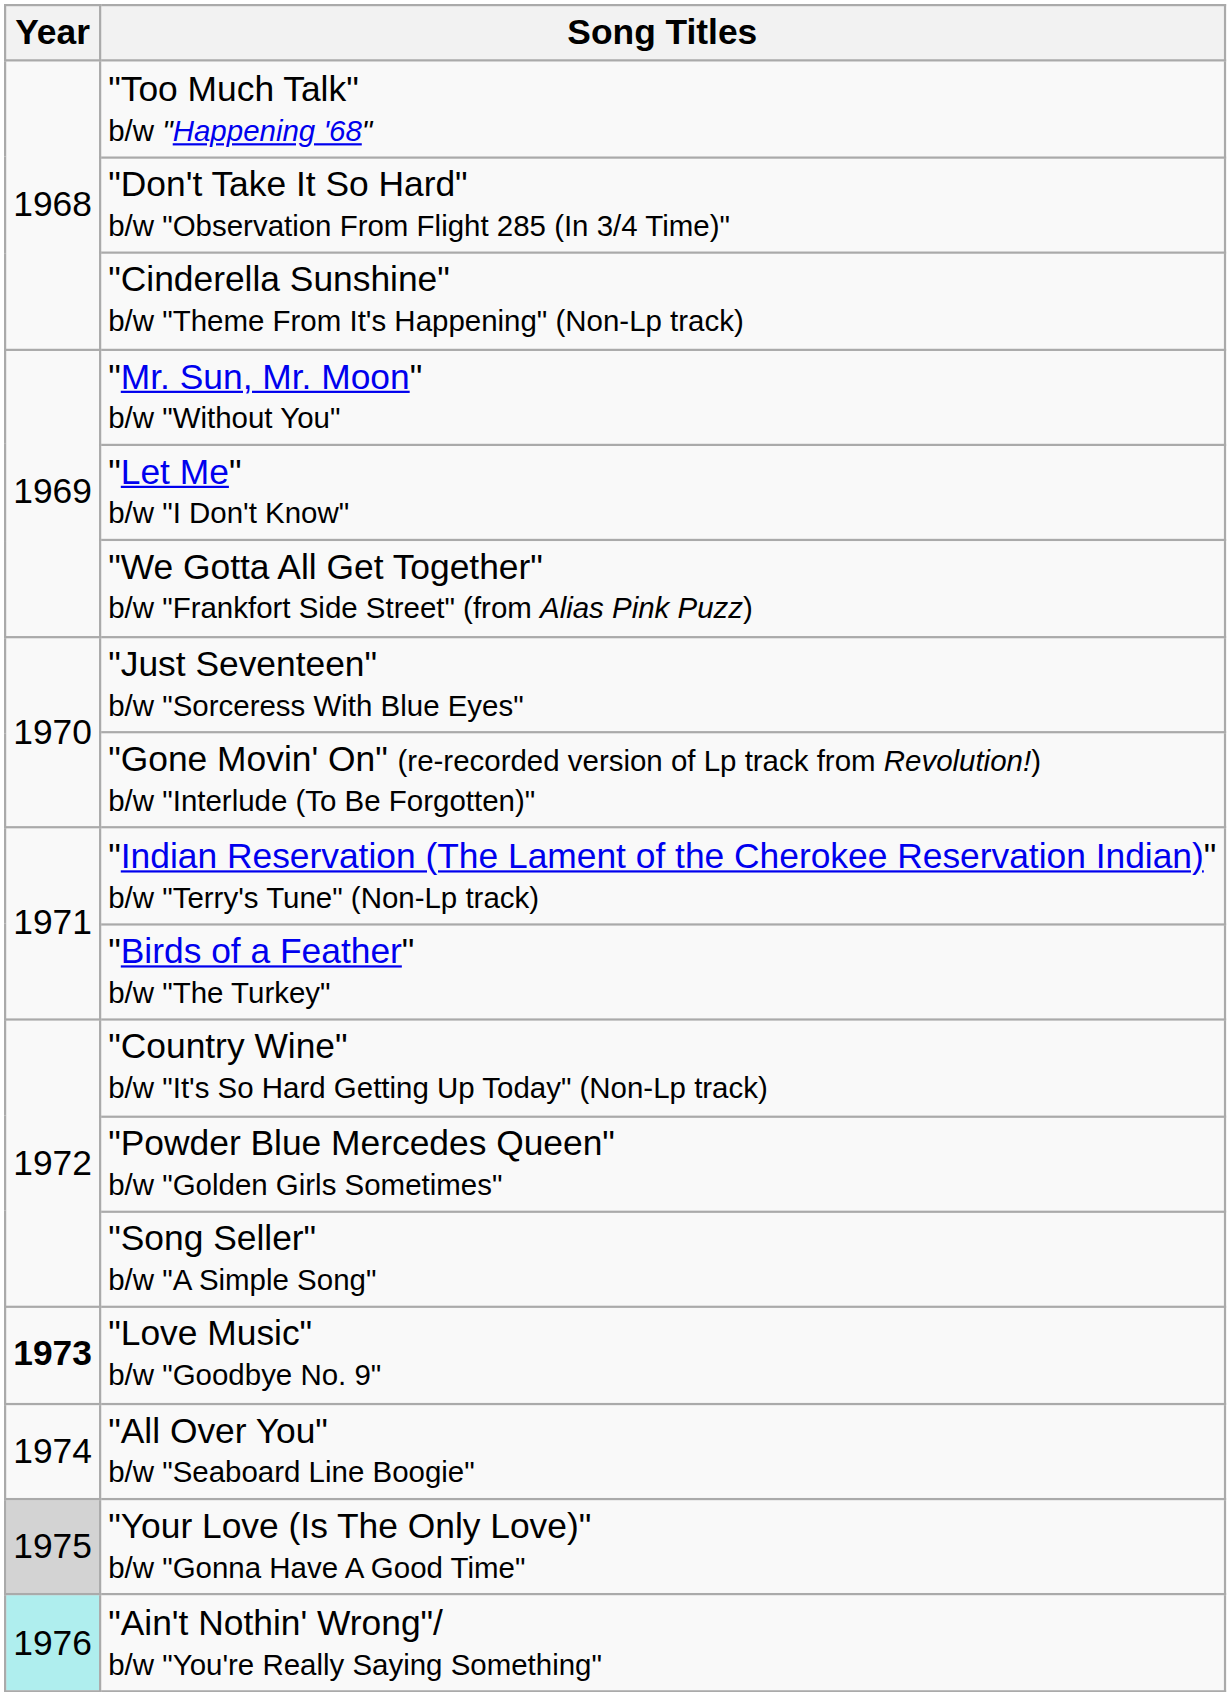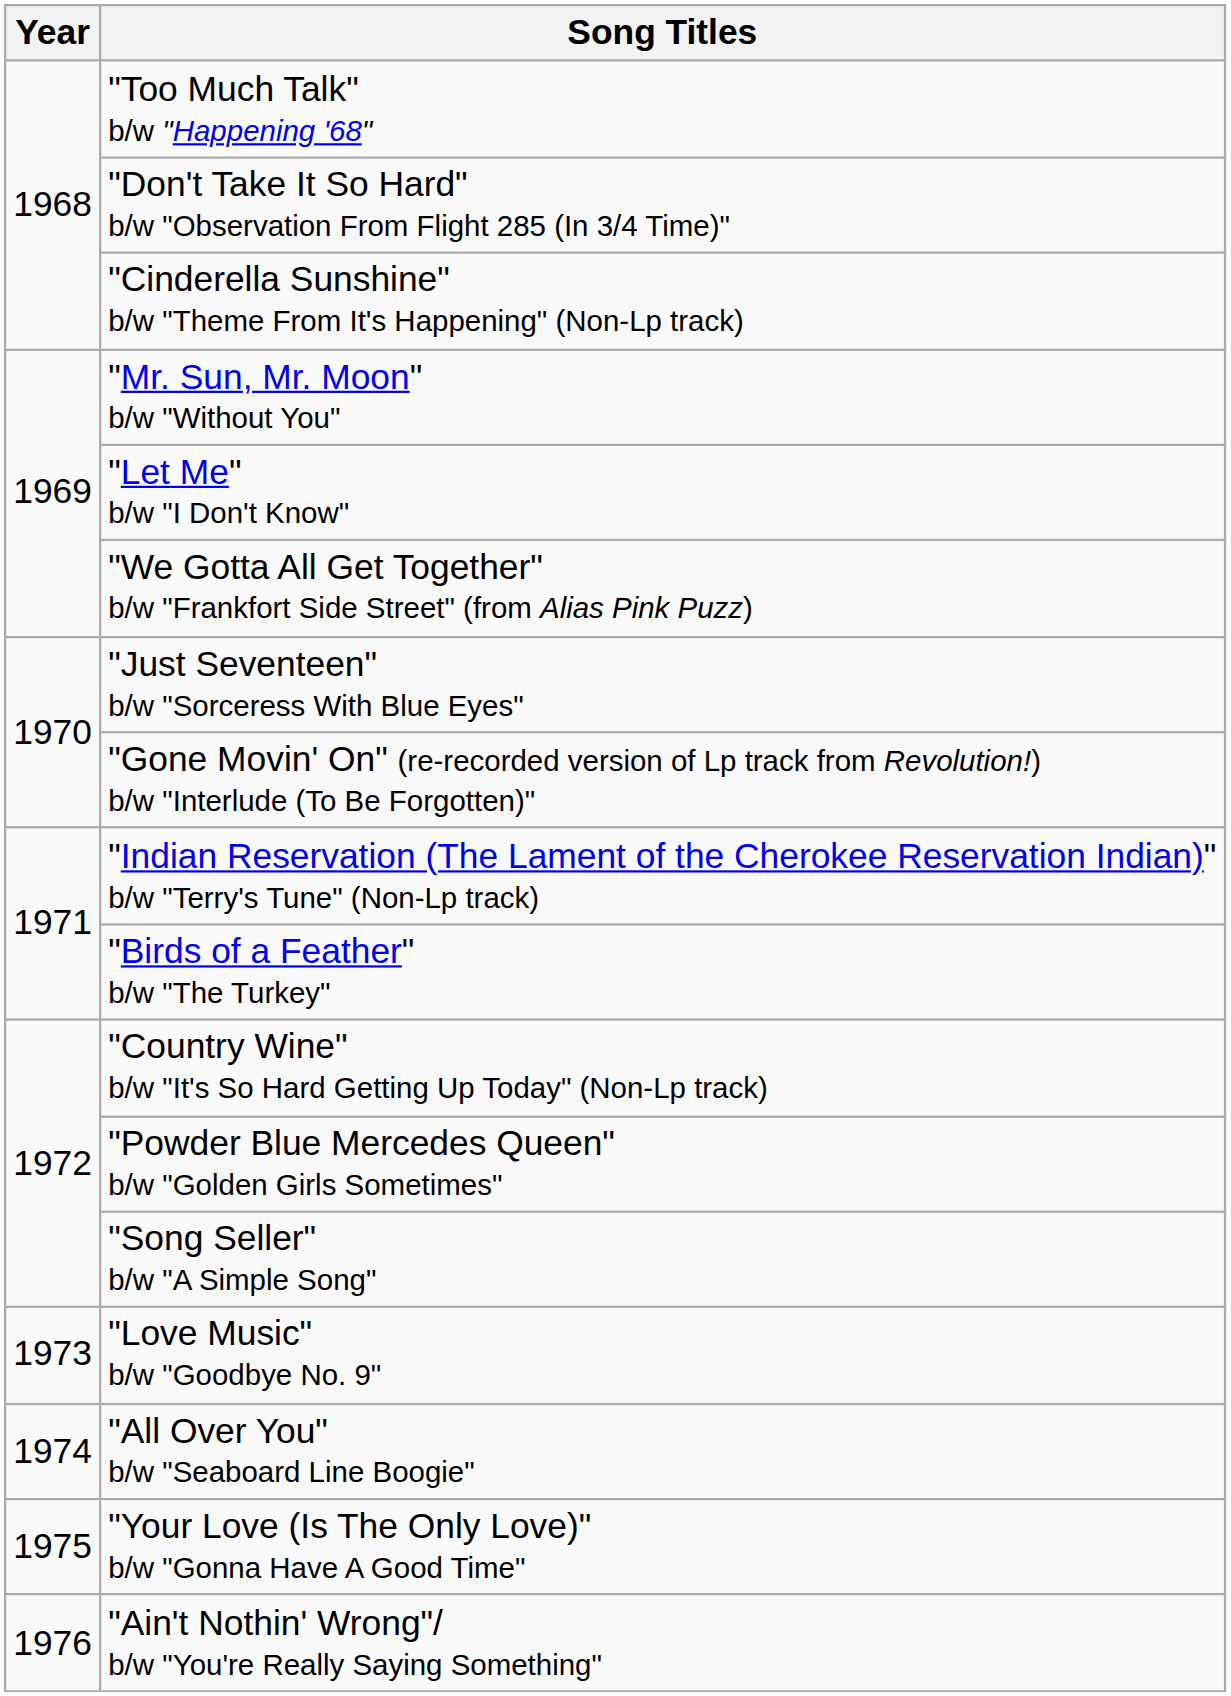(53, 1354) bold -> (53, 1354) normal
(53, 1546) lightgrey background -> (53, 1546) no background
(53, 1642) paleturquoise background -> (53, 1642) no background
